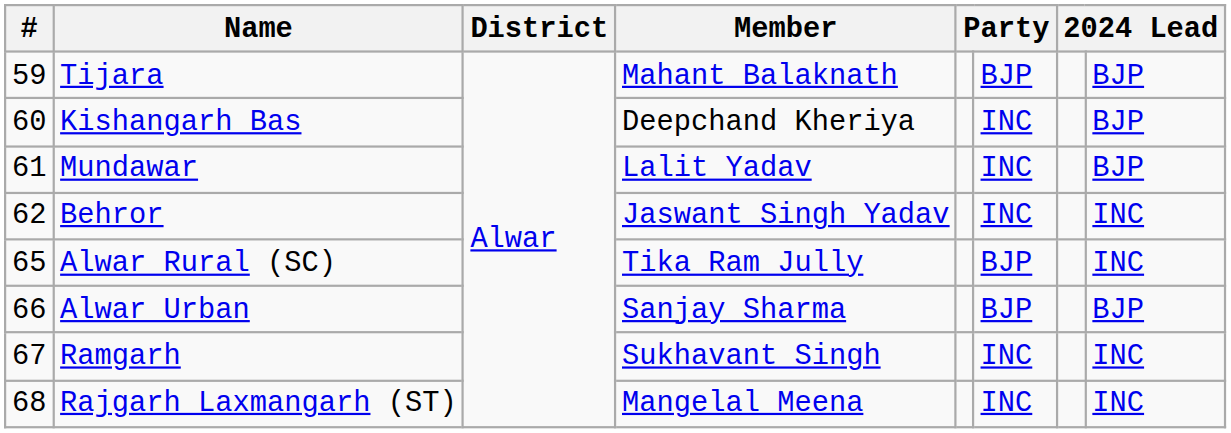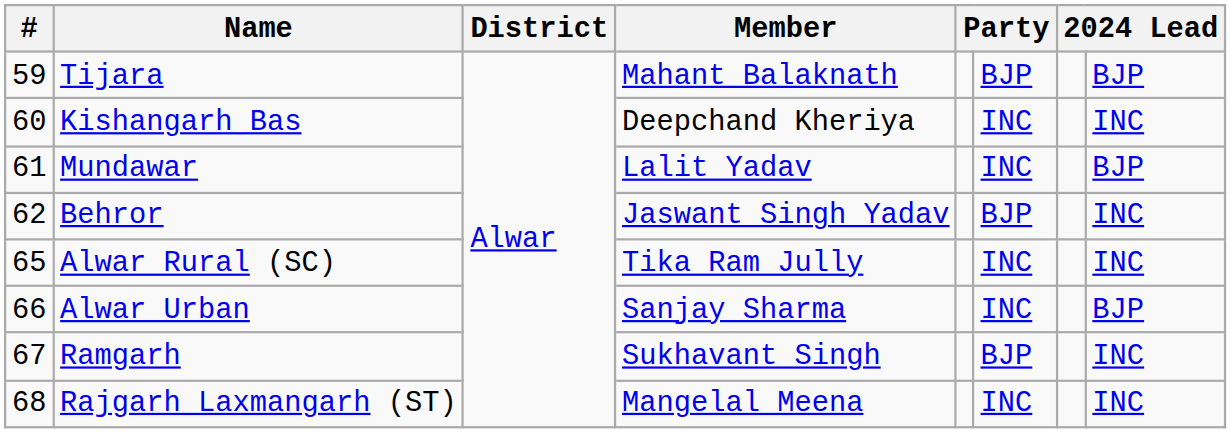(1118, 122) BJP -> (1118, 122) INC
(1006, 216) INC -> (1006, 216) BJP
(1006, 263) BJP -> (1006, 263) INC
(1006, 309) BJP -> (1006, 309) INC
(1006, 356) INC -> (1006, 356) BJP
